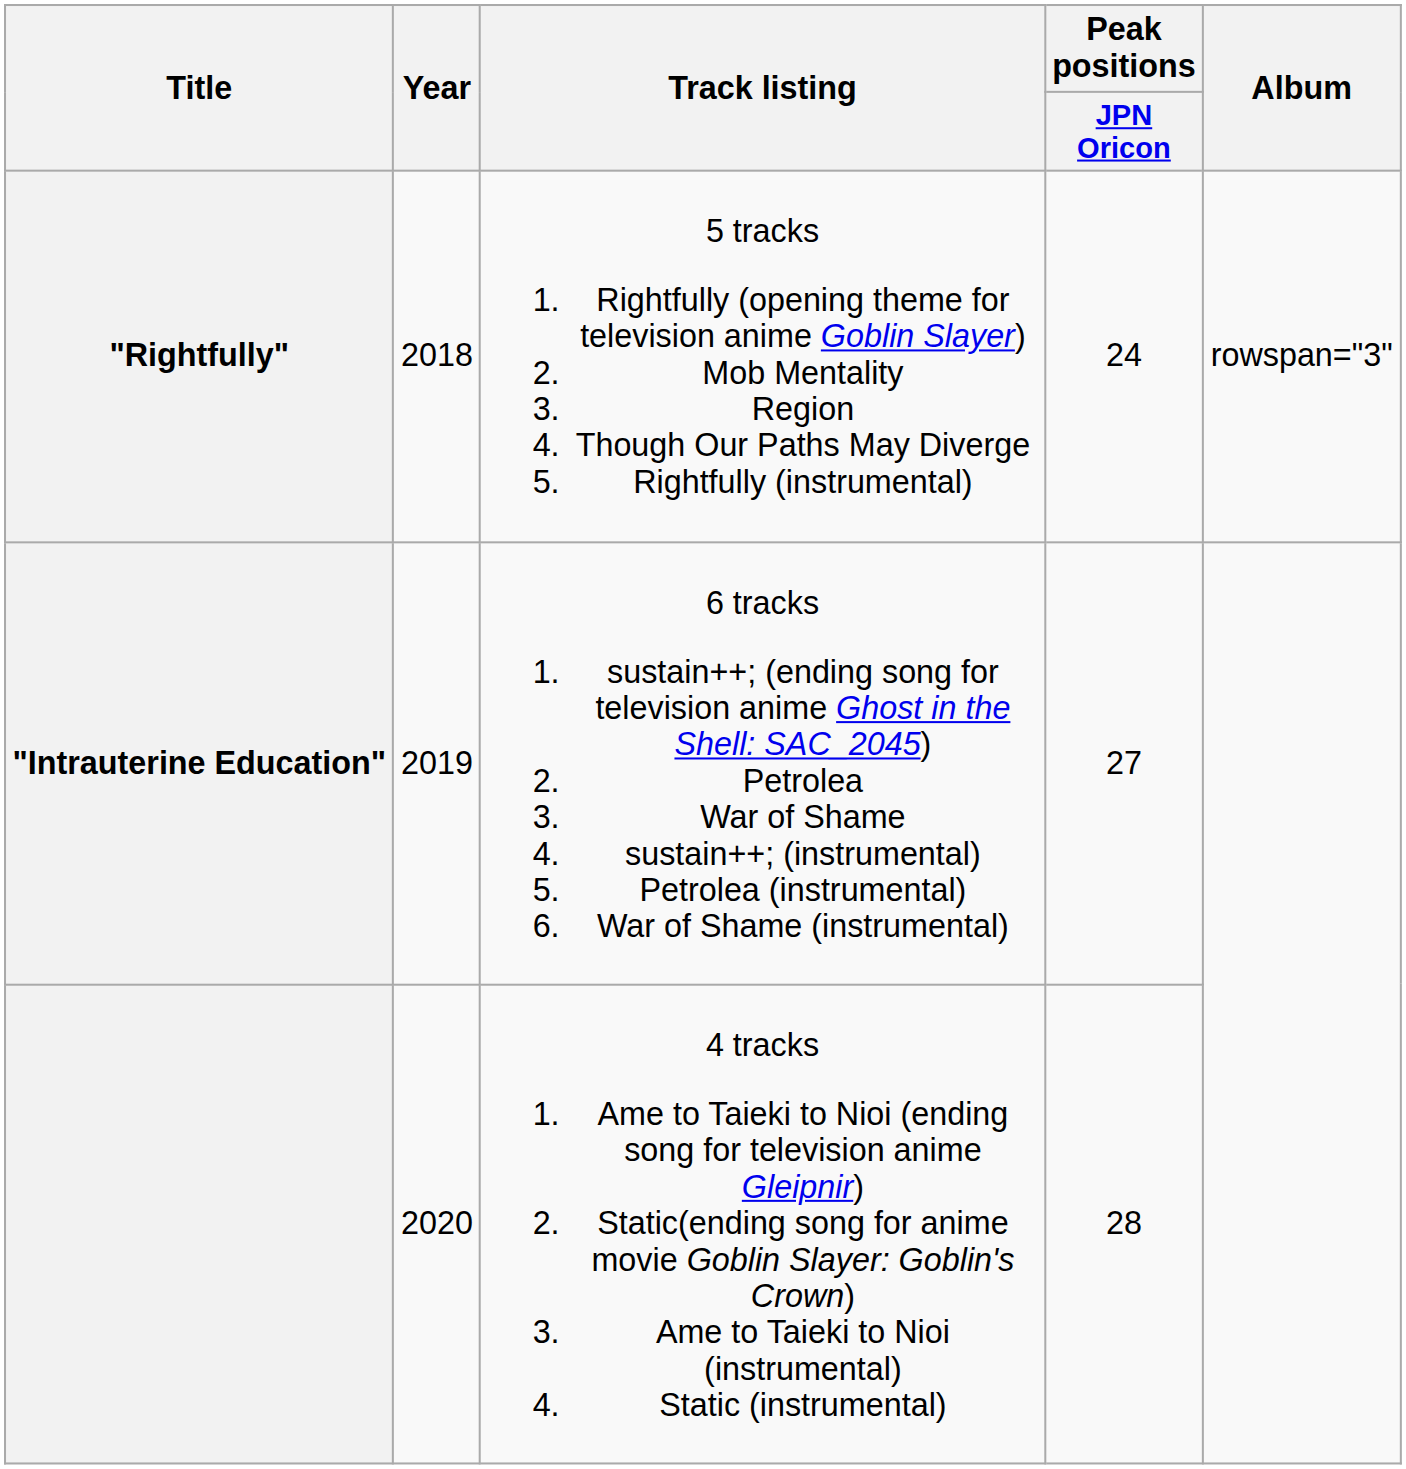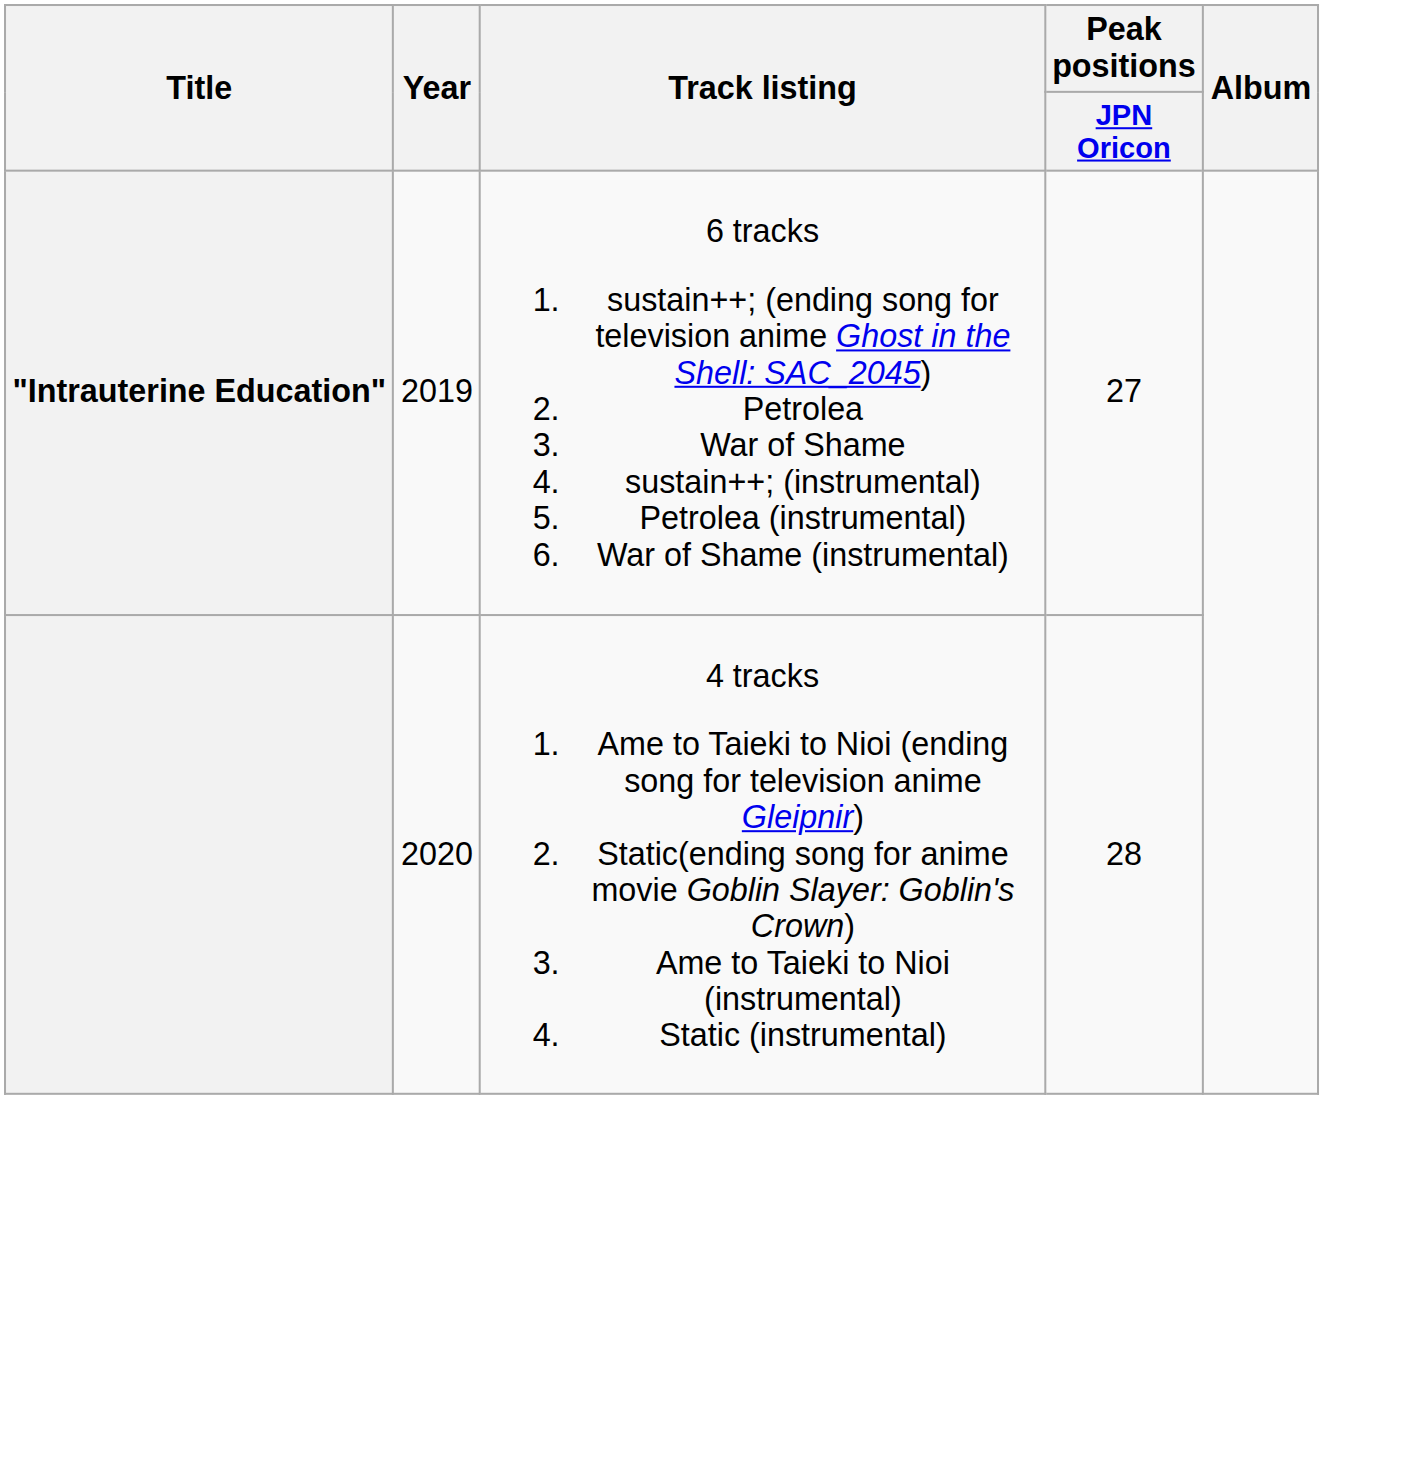- row: (199, 355)
